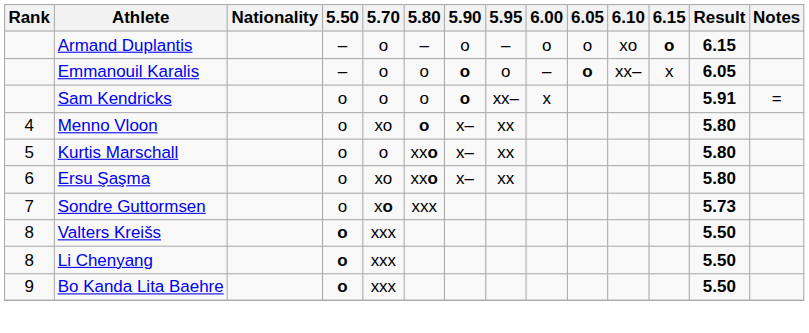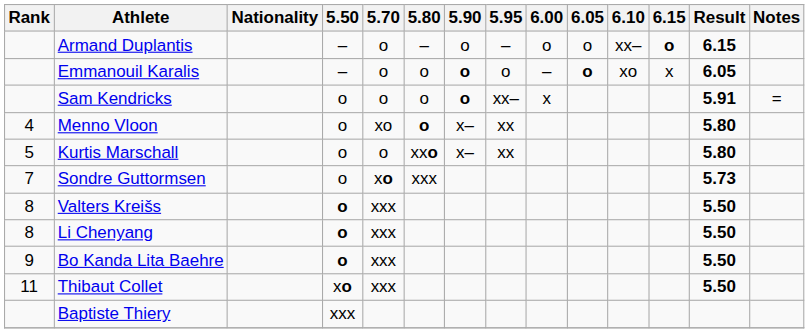(628, 44) xo -> (628, 44) xx–
(628, 71) xx– -> (628, 71) xo
- row: (104, 179)
+ row: (110, 286)
+ row: (114, 313)
